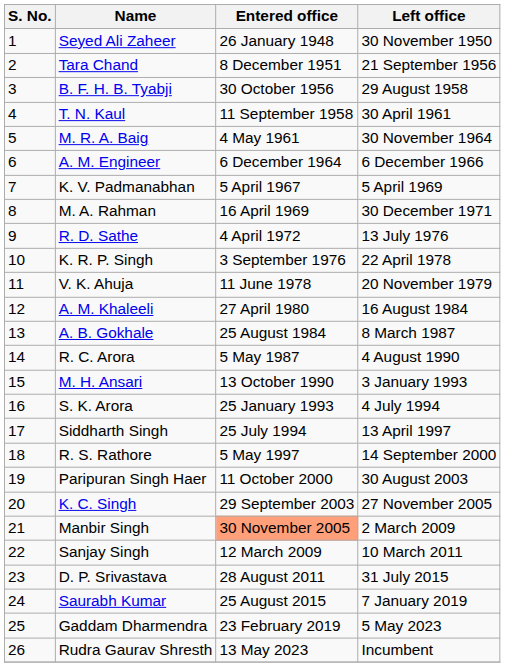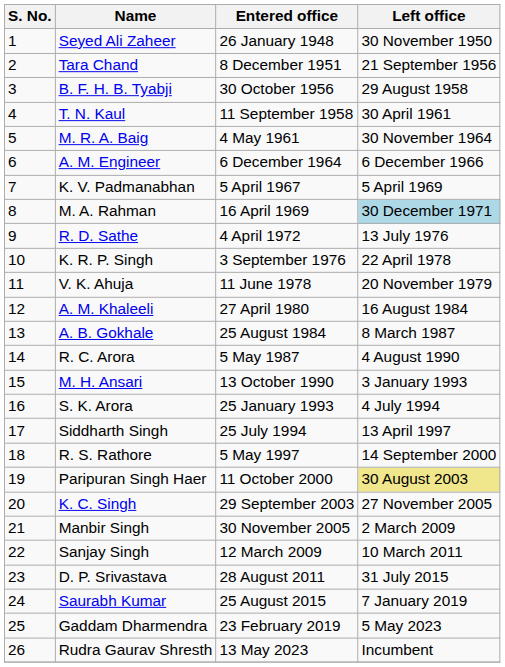(427, 211) no background -> (427, 211) lightblue background
(415, 479) no background -> (415, 479) khaki background
(285, 528) lightsalmon background -> (285, 528) no background
